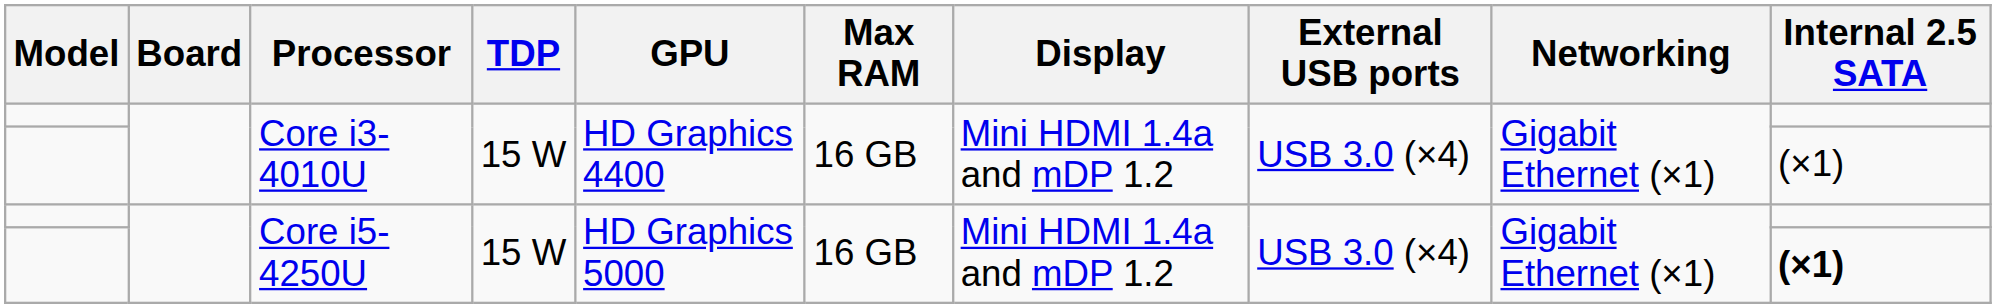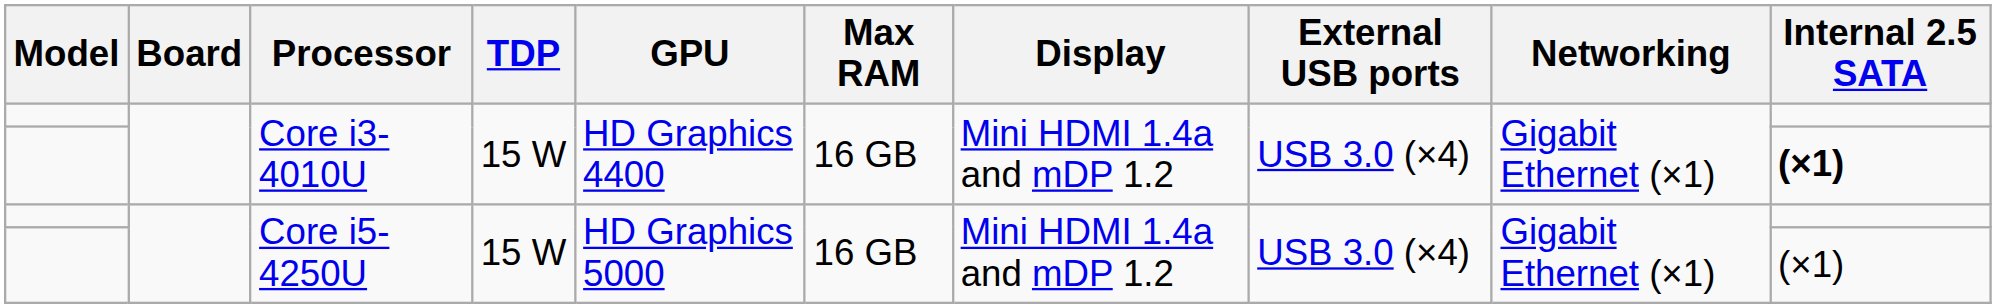(1811, 164) normal -> (1811, 164) bold
(1811, 263) bold -> (1811, 263) normal
